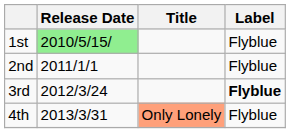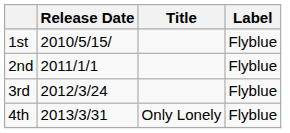(76, 41) lightgreen background -> (76, 41) no background
(255, 91) bold -> (253, 91) normal
(181, 115) lightsalmon background -> (181, 115) no background
